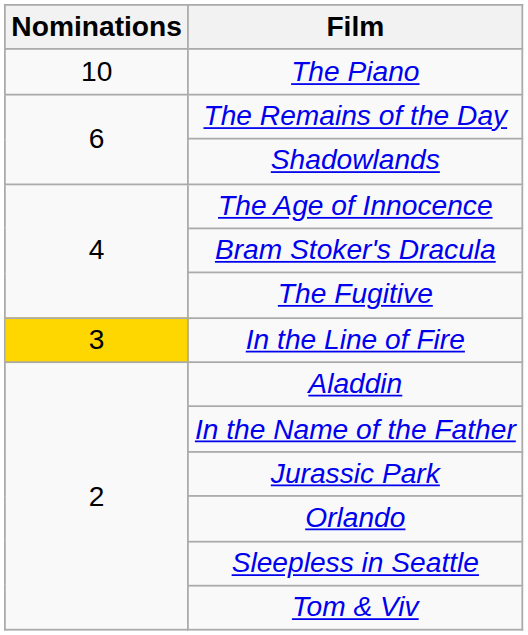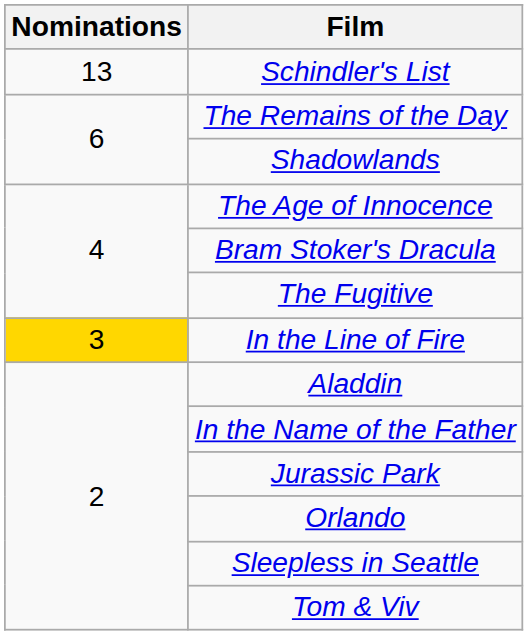+ row: (355, 71)
- row: (355, 71)
